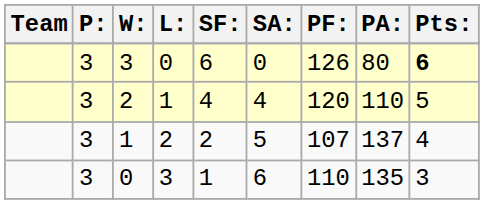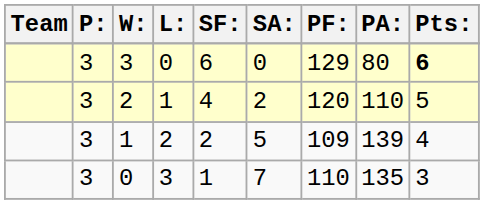(328, 63) 126 -> (328, 63) 129
(260, 102) 4 -> (260, 102) 2
(328, 141) 107 -> (328, 141) 109
(383, 141) 137 -> (383, 141) 139
(260, 179) 6 -> (260, 179) 7
